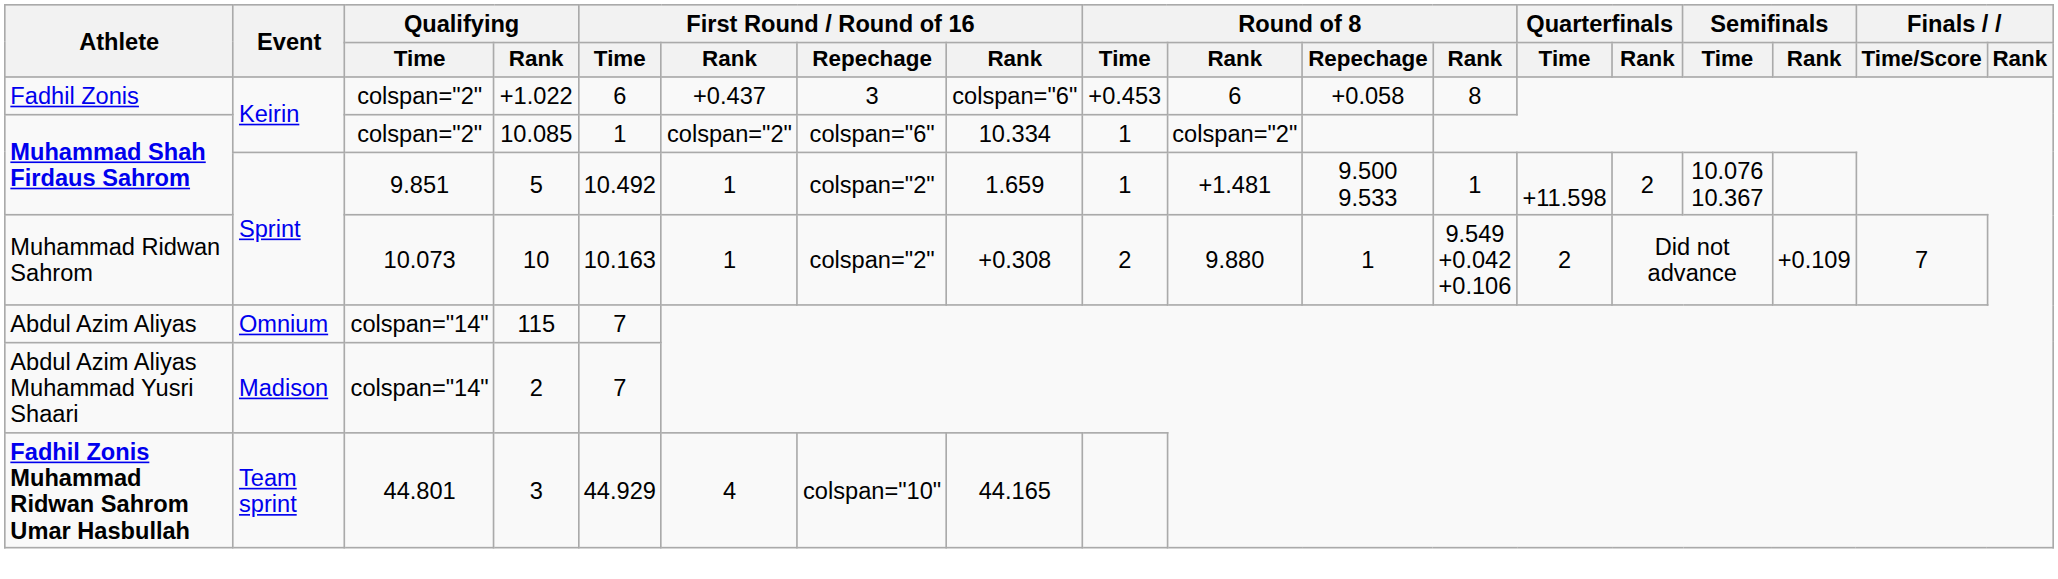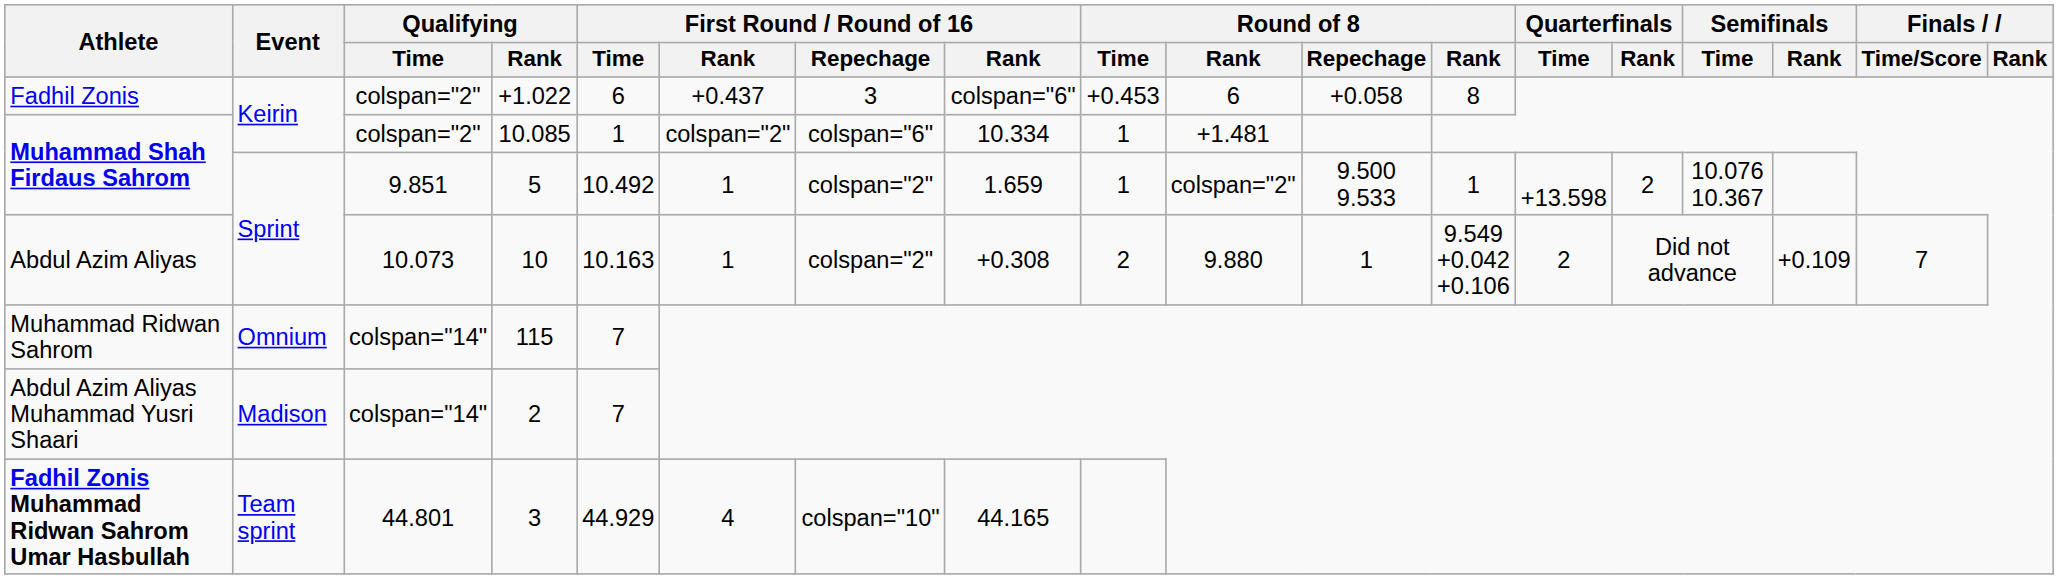(1235, 134) colspan="2" -> (1233, 134) +1.481
(1235, 184) +1.481 -> (1233, 184) colspan="2"
(1565, 197) +11.598 -> (1564, 197) +13.598
(115, 261) Muhammad Ridwan Sahrom -> (104, 261) Abdul Azim Aliyas
(104, 324) Abdul Azim Aliyas -> (115, 337) Muhammad Ridwan Sahrom
